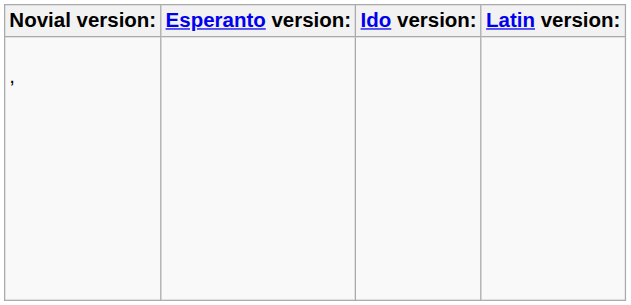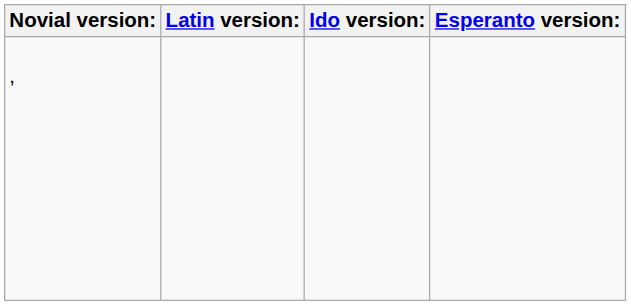columns swapped: (258, 20) <-> (553, 20)
